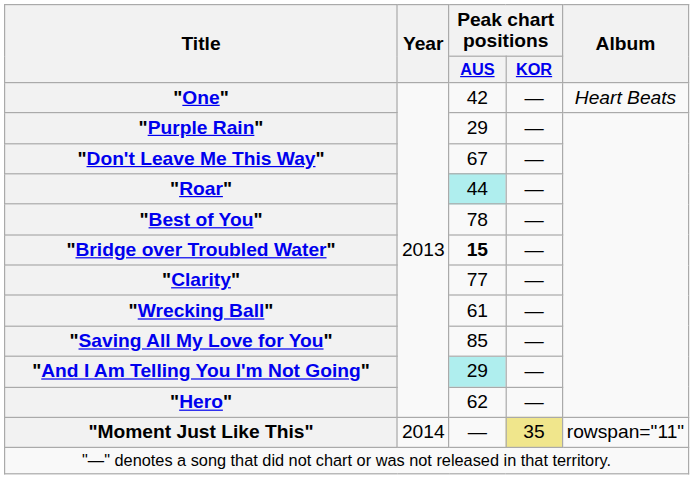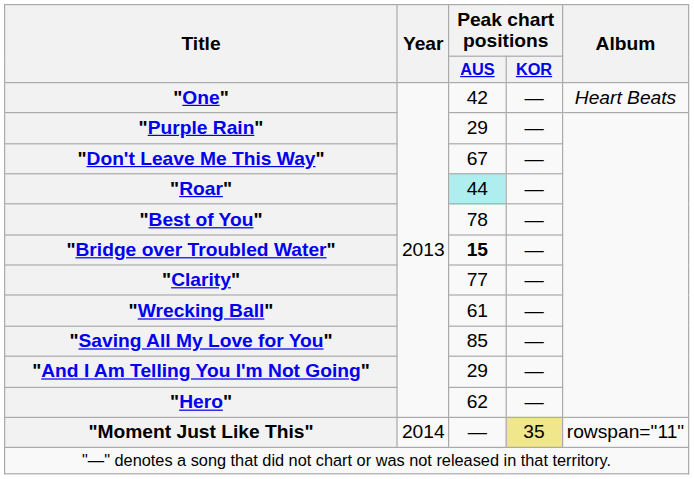(477, 371) paleturquoise background -> (477, 371) no background
